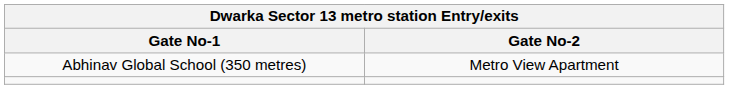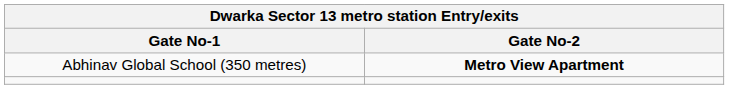(544, 64) normal -> (544, 64) bold
